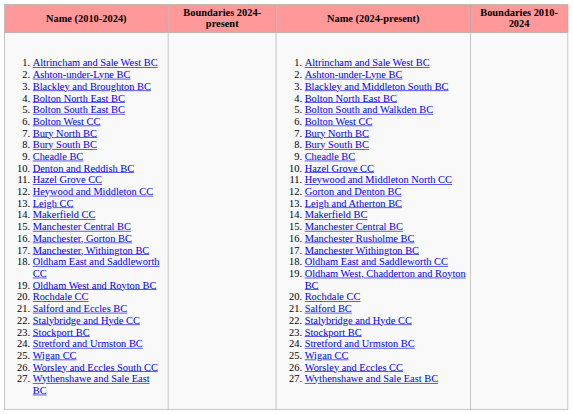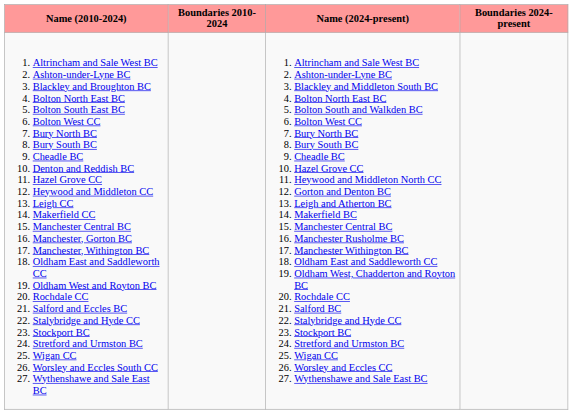columns swapped: (519, 18) <-> (222, 18)
